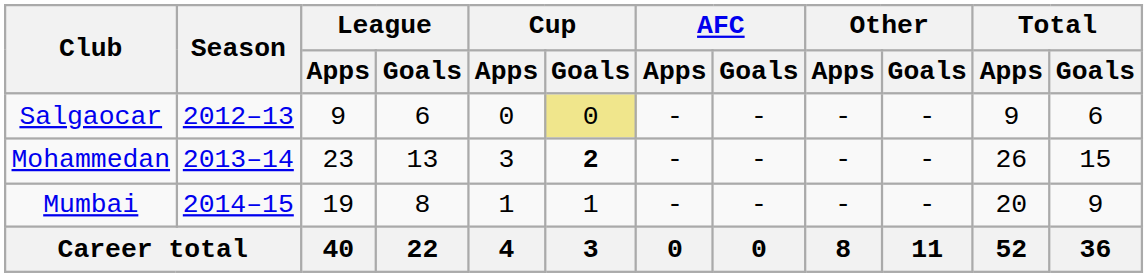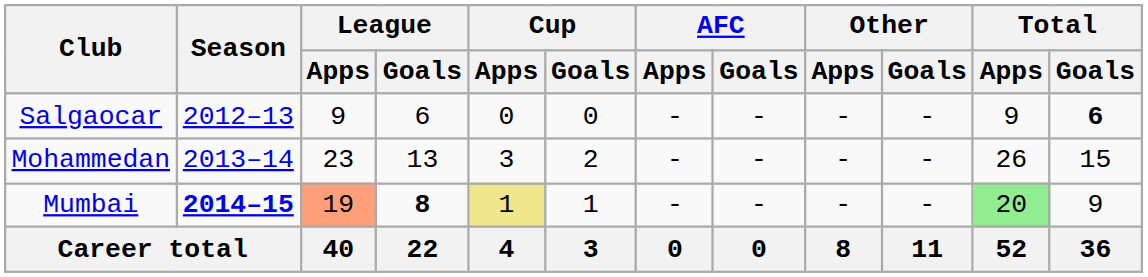(591, 116) khaki background -> (591, 116) no background
(1095, 116) normal -> (1095, 116) bold
(591, 160) bold -> (591, 160) normal
(238, 205) normal -> (238, 205) bold
(338, 205) no background -> (338, 205) lightsalmon background
(422, 205) normal -> (422, 205) bold
(507, 205) no background -> (507, 205) khaki background
(1011, 205) no background -> (1011, 205) lightgreen background
